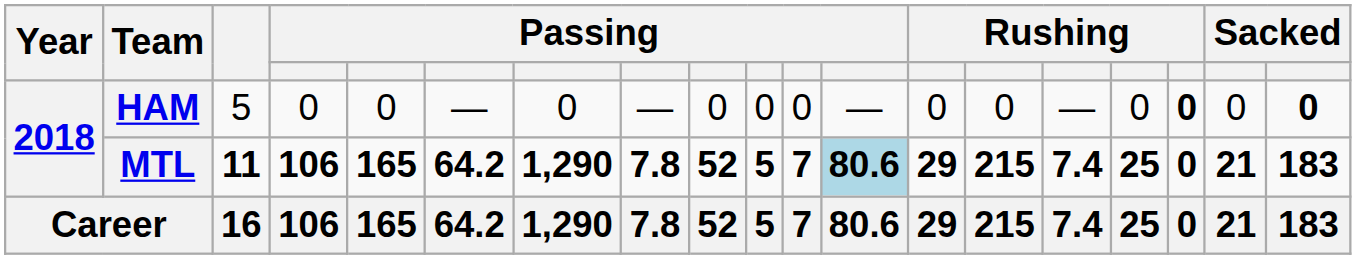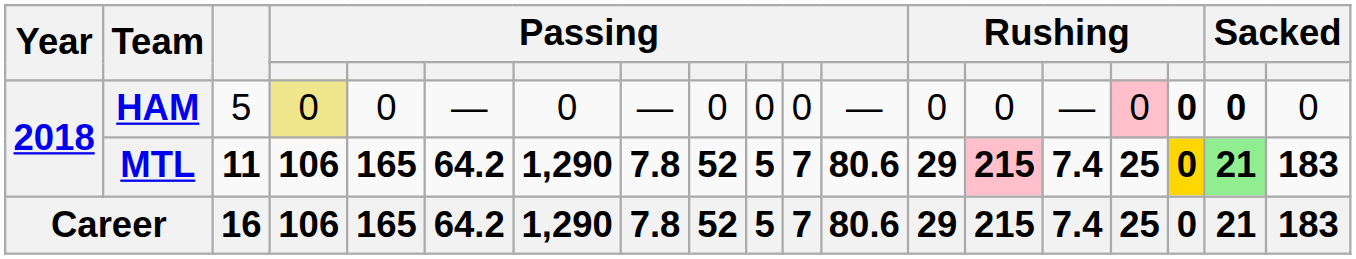(309, 108) no background -> (309, 108) khaki background
(1140, 108) no background -> (1140, 108) pink background
(1236, 108) normal -> (1236, 108) bold
(1308, 108) bold -> (1308, 108) normal
(864, 165) lightblue background -> (864, 165) no background
(1004, 165) no background -> (1004, 165) pink background
(1187, 165) no background -> (1187, 165) gold background
(1236, 165) no background -> (1236, 165) lightgreen background
